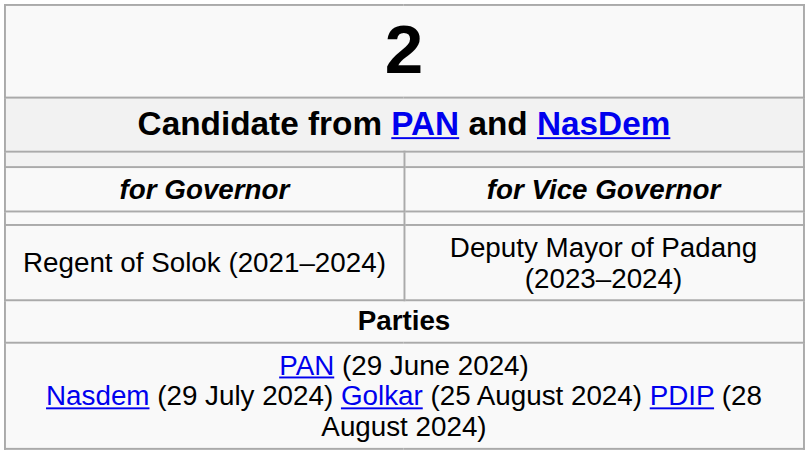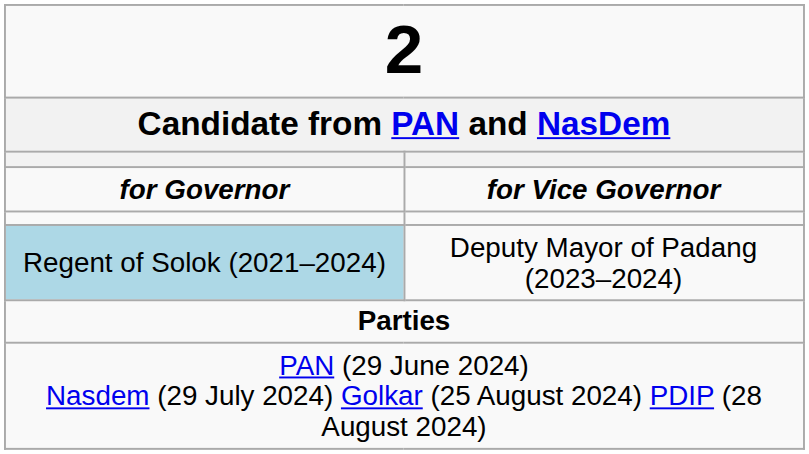(204, 262) no background -> (204, 262) lightblue background
